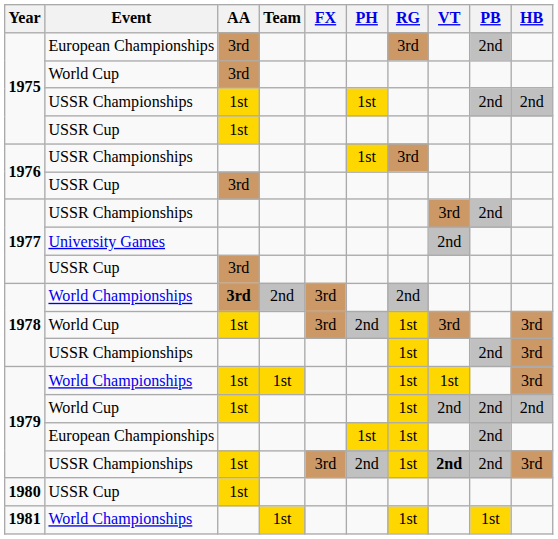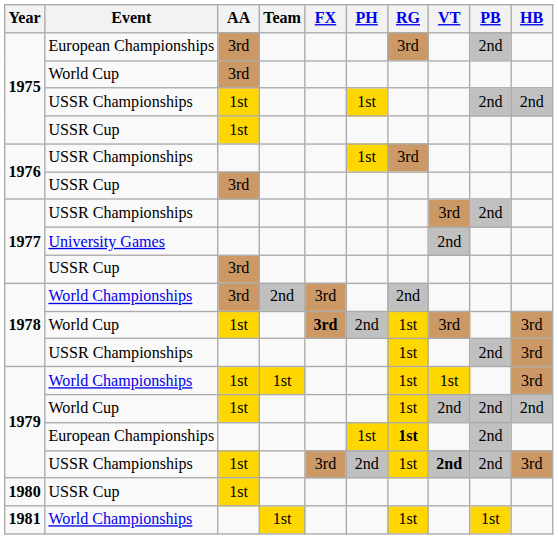(239, 296) bold -> (239, 296) normal
(325, 324) normal -> (325, 324) bold
(408, 436) normal -> (408, 436) bold
